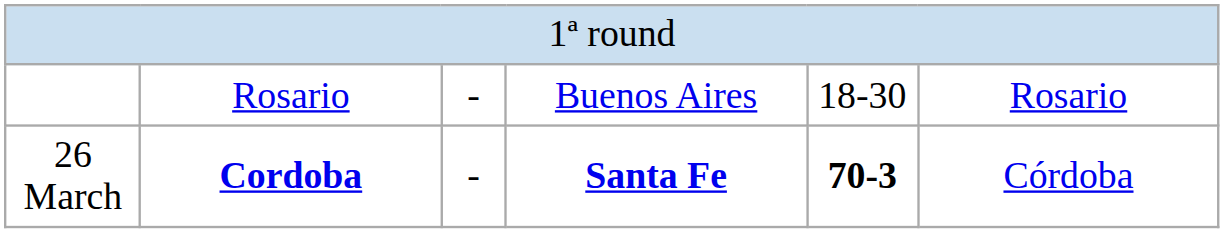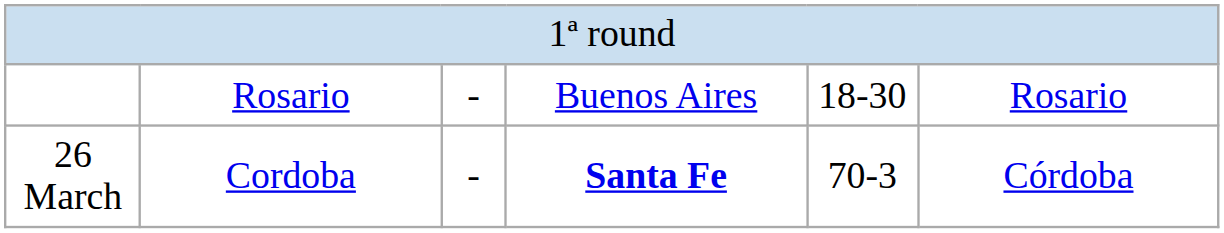(291, 175) bold -> (291, 175) normal
(862, 175) bold -> (862, 175) normal
